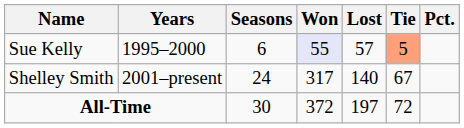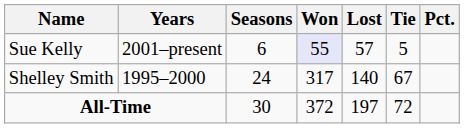(164, 48) 1995–2000 -> (172, 48) 2001–present
(403, 48) lightsalmon background -> (403, 48) no background
(172, 78) 2001–present -> (164, 78) 1995–2000
